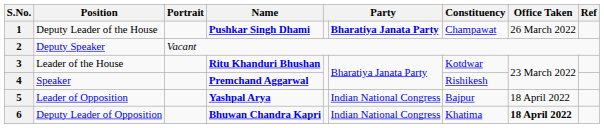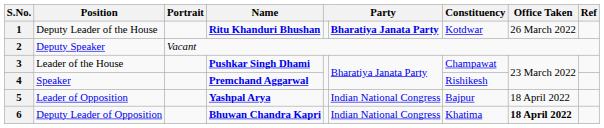(259, 30) Pushkar Singh Dhami -> (265, 30) Ritu Khanduri Bhushan
(471, 30) Champawat -> (464, 30) Kotdwar
(265, 64) Ritu Khanduri Bhushan -> (259, 64) Pushkar Singh Dhami
(464, 64) Kotdwar -> (471, 64) Champawat
